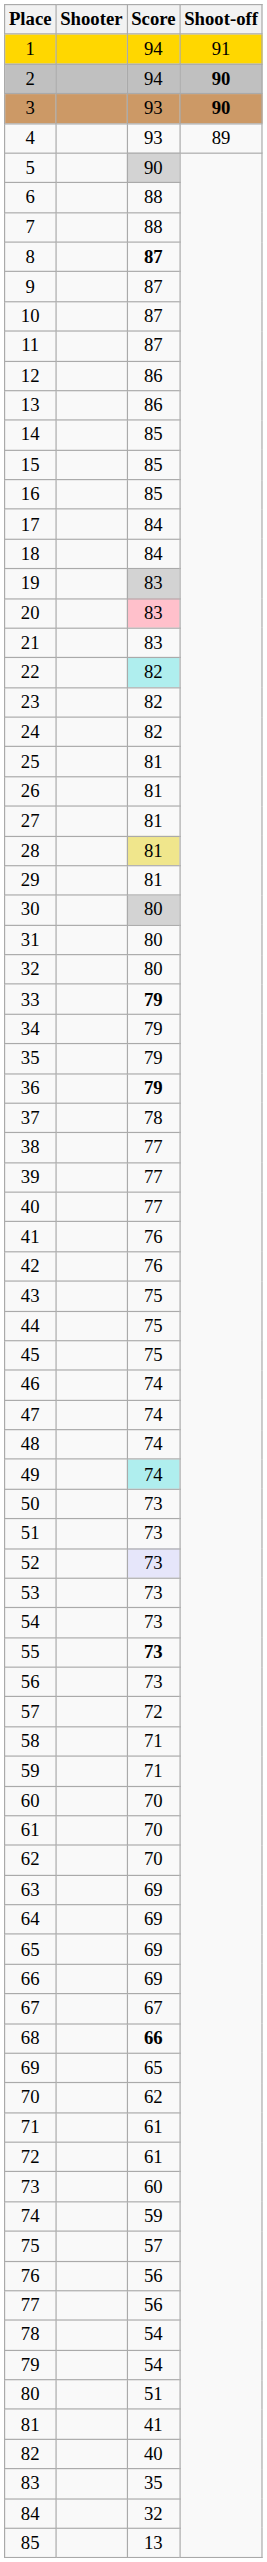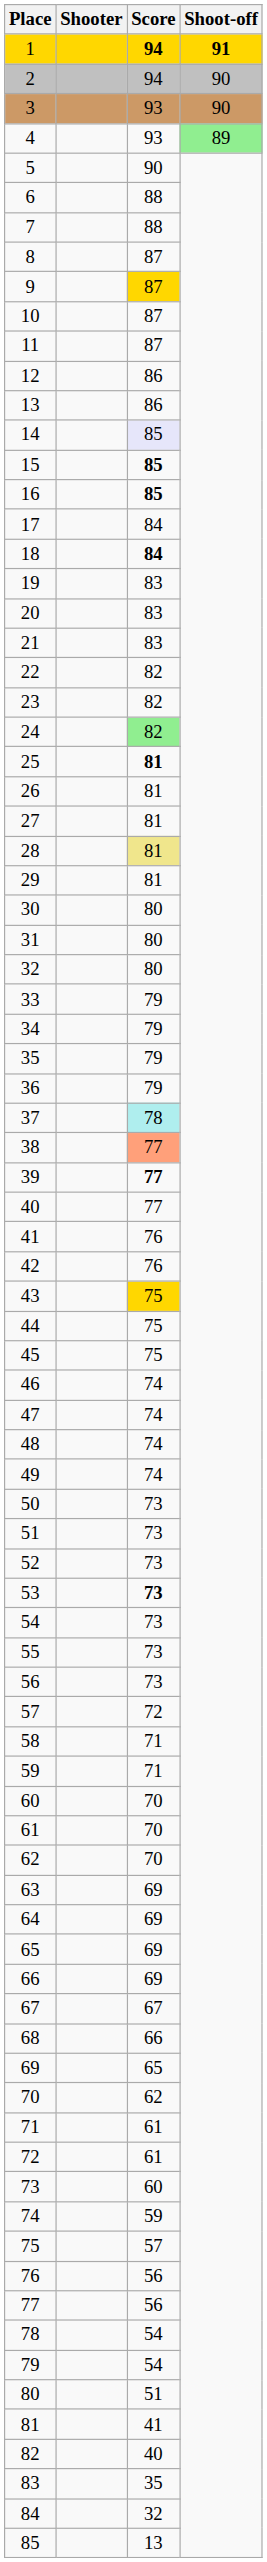(153, 49) normal -> (153, 49) bold
(221, 49) normal -> (221, 49) bold
(221, 78) bold -> (221, 78) normal
(221, 108) bold -> (221, 108) normal
(221, 138) no background -> (221, 138) lightgreen background
(153, 167) lightgrey background -> (153, 167) no background
(153, 256) bold -> (153, 256) normal
(153, 286) no background -> (153, 286) gold background
(153, 434) no background -> (153, 434) lavender background
(153, 464) normal -> (153, 464) bold
(153, 494) normal -> (153, 494) bold
(153, 553) normal -> (153, 553) bold
(153, 583) lightgrey background -> (153, 583) no background
(153, 613) pink background -> (153, 613) no background
(153, 672) paleturquoise background -> (153, 672) no background
(153, 731) no background -> (153, 731) lightgreen background
(153, 761) normal -> (153, 761) bold
(153, 910) lightgrey background -> (153, 910) no background
(153, 999) bold -> (153, 999) normal
(153, 1088) bold -> (153, 1088) normal
(153, 1117) no background -> (153, 1117) paleturquoise background
(153, 1147) no background -> (153, 1147) lightsalmon background
(153, 1177) normal -> (153, 1177) bold
(153, 1295) no background -> (153, 1295) gold background
(153, 1474) paleturquoise background -> (153, 1474) no background
(153, 1563) lavender background -> (153, 1563) no background
(153, 1592) normal -> (153, 1592) bold
(153, 1652) bold -> (153, 1652) normal
(153, 2038) bold -> (153, 2038) normal
